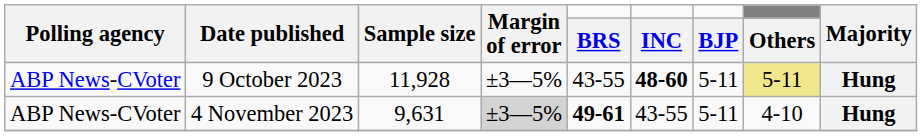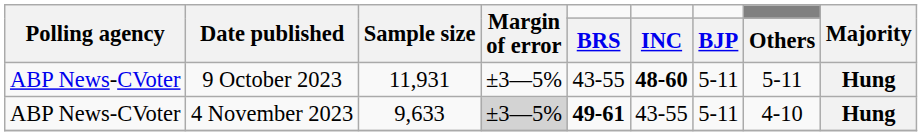(420, 79) 11,928 -> (420, 79) 11,931
(782, 79) khaki background -> (782, 79) no background
(420, 113) 9,631 -> (420, 113) 9,633
